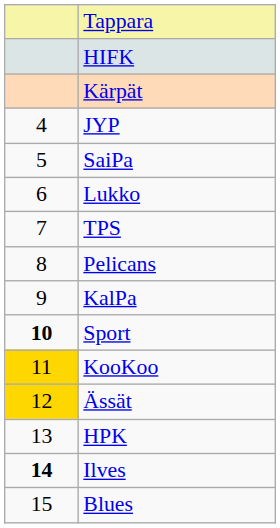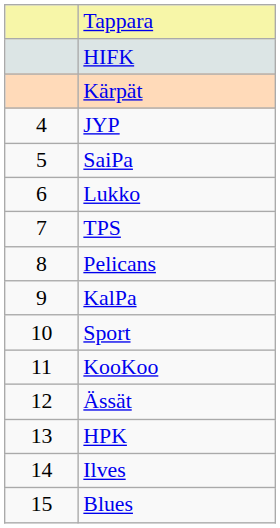(42, 332) bold -> (42, 332) normal
(42, 366) gold background -> (42, 366) no background
(42, 401) gold background -> (42, 401) no background
(42, 470) bold -> (42, 470) normal
